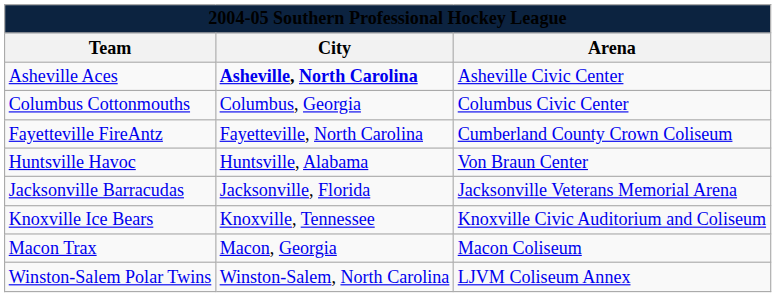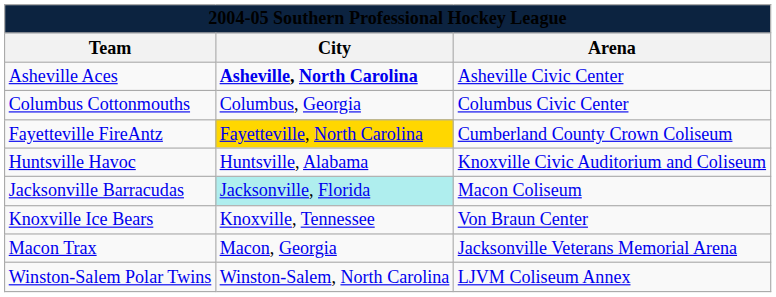(321, 133) no background -> (321, 133) gold background
(523, 162) Von Braun Center -> (612, 162) Knoxville Civic Auditorium and Coliseum
(295, 190) no background -> (295, 190) paleturquoise background
(597, 190) Jacksonville Veterans Memorial Arena -> (520, 190) Macon Coliseum
(612, 219) Knoxville Civic Auditorium and Coliseum -> (523, 219) Von Braun Center
(520, 248) Macon Coliseum -> (597, 248) Jacksonville Veterans Memorial Arena
